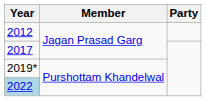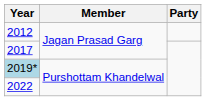(22, 68) no background -> (22, 68) lightblue background
(20, 86) lightblue background -> (20, 86) no background
